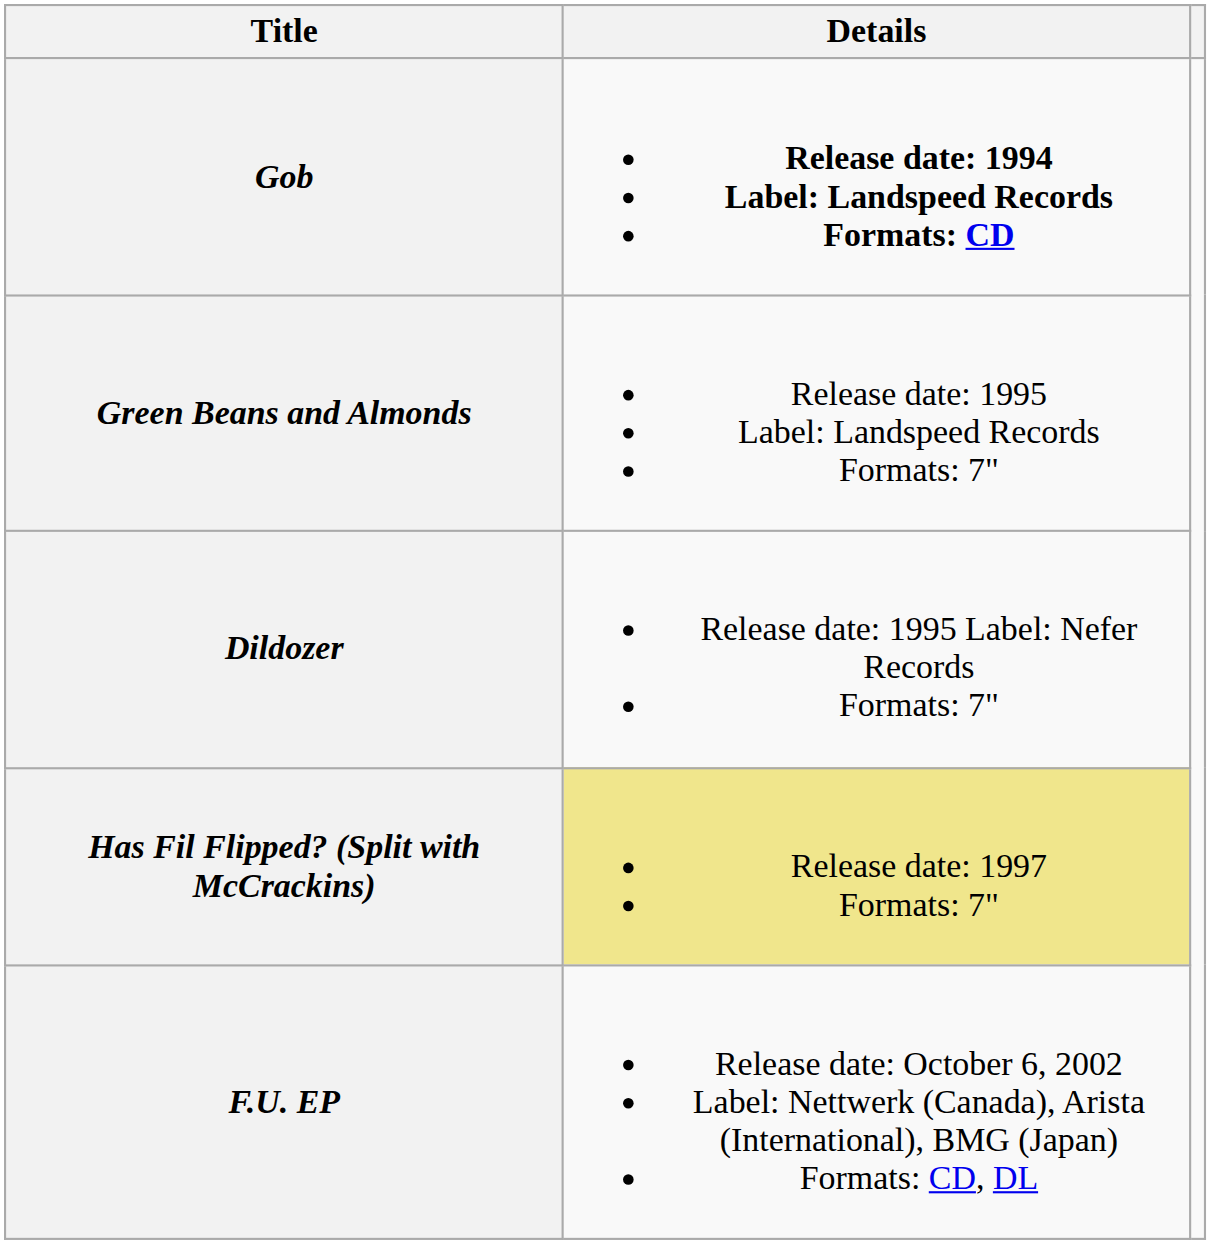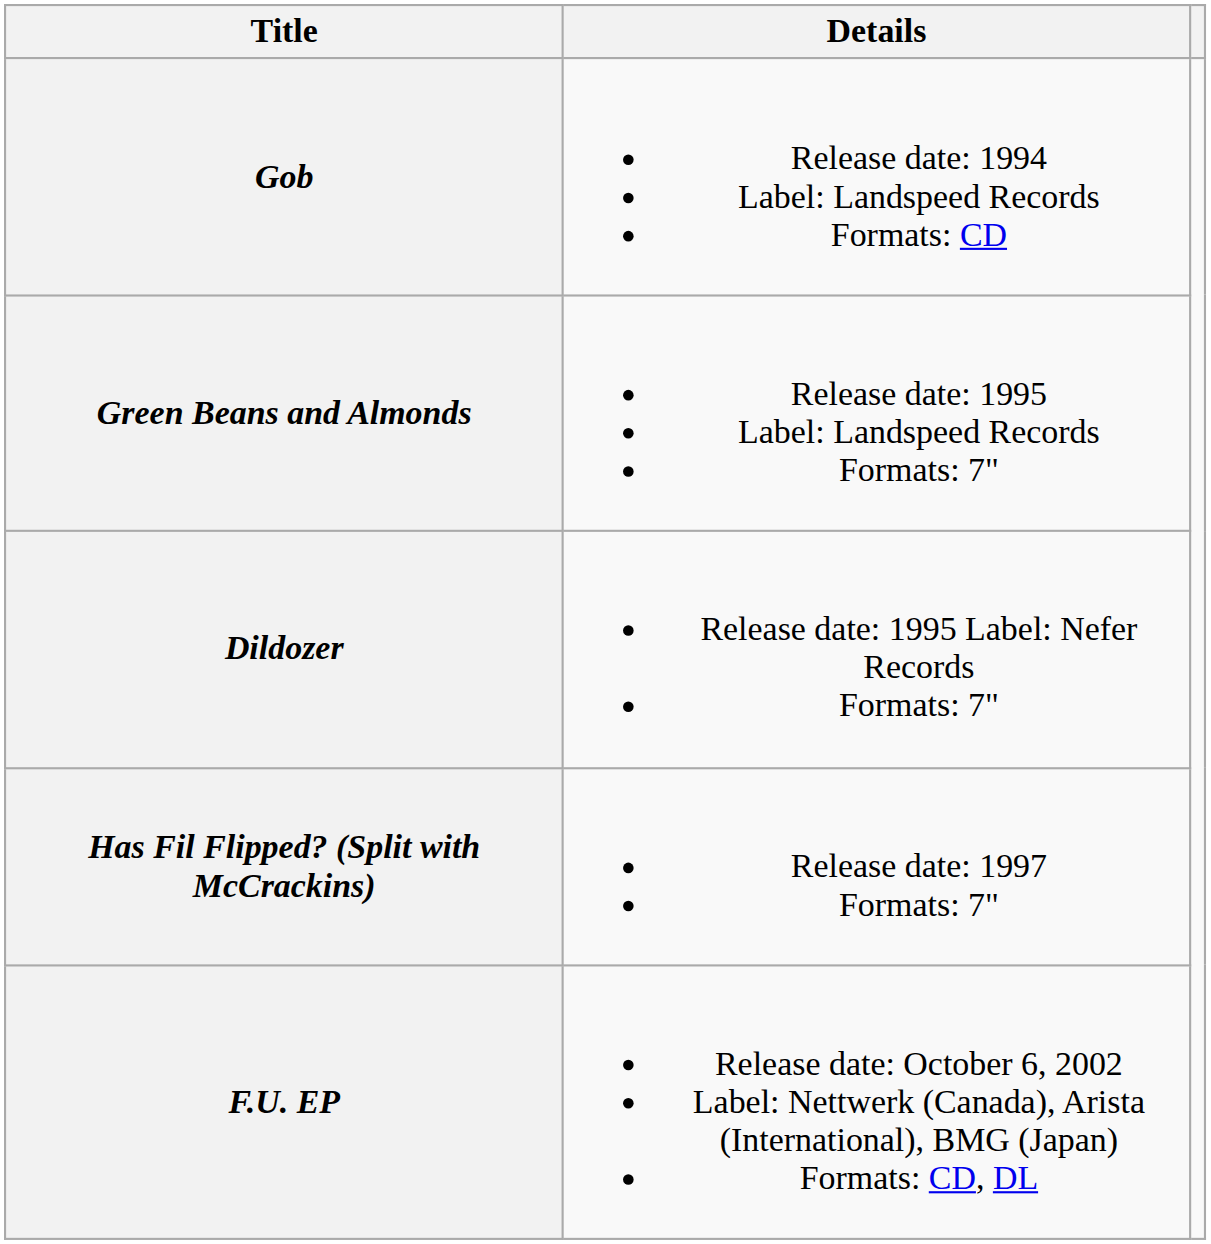(877, 196) bold -> (877, 196) normal
(877, 885) khaki background -> (877, 885) no background
